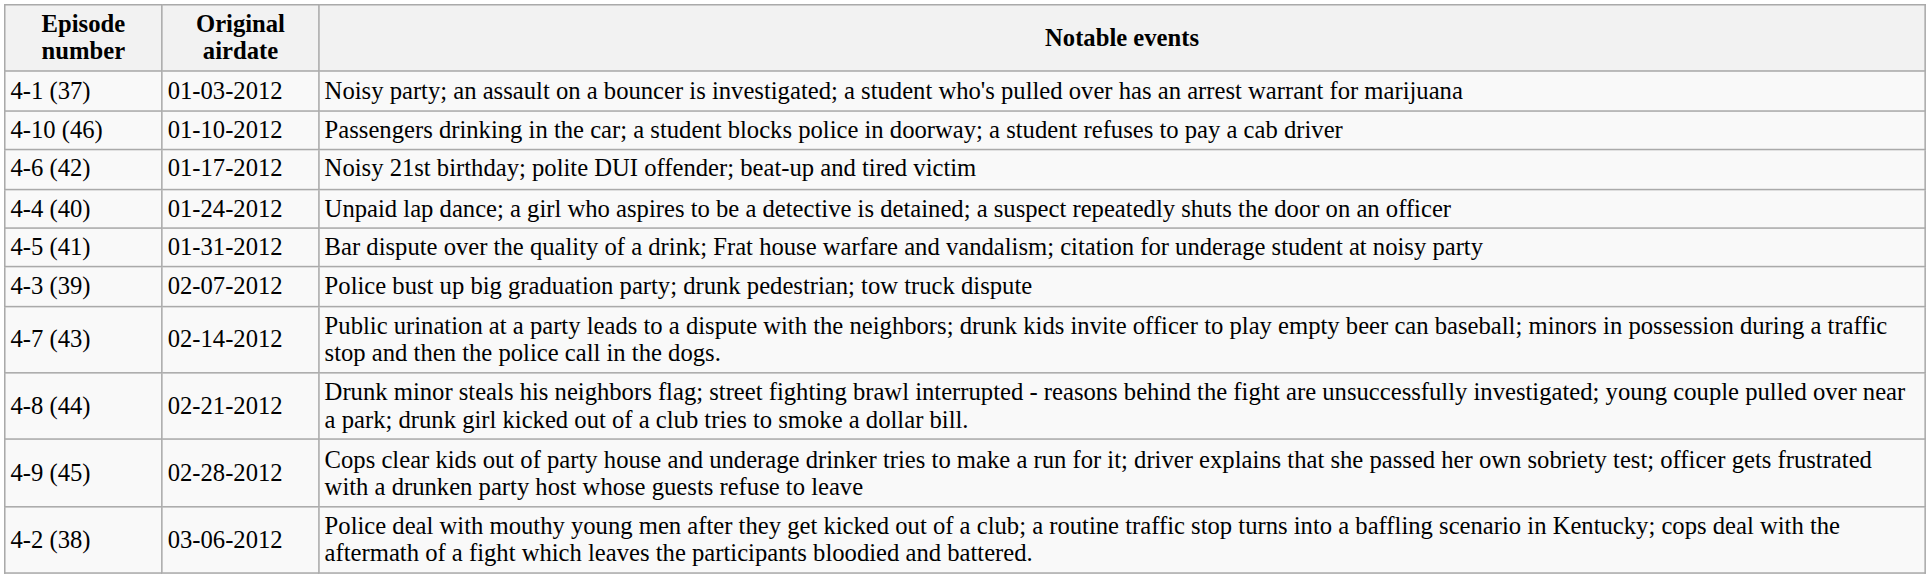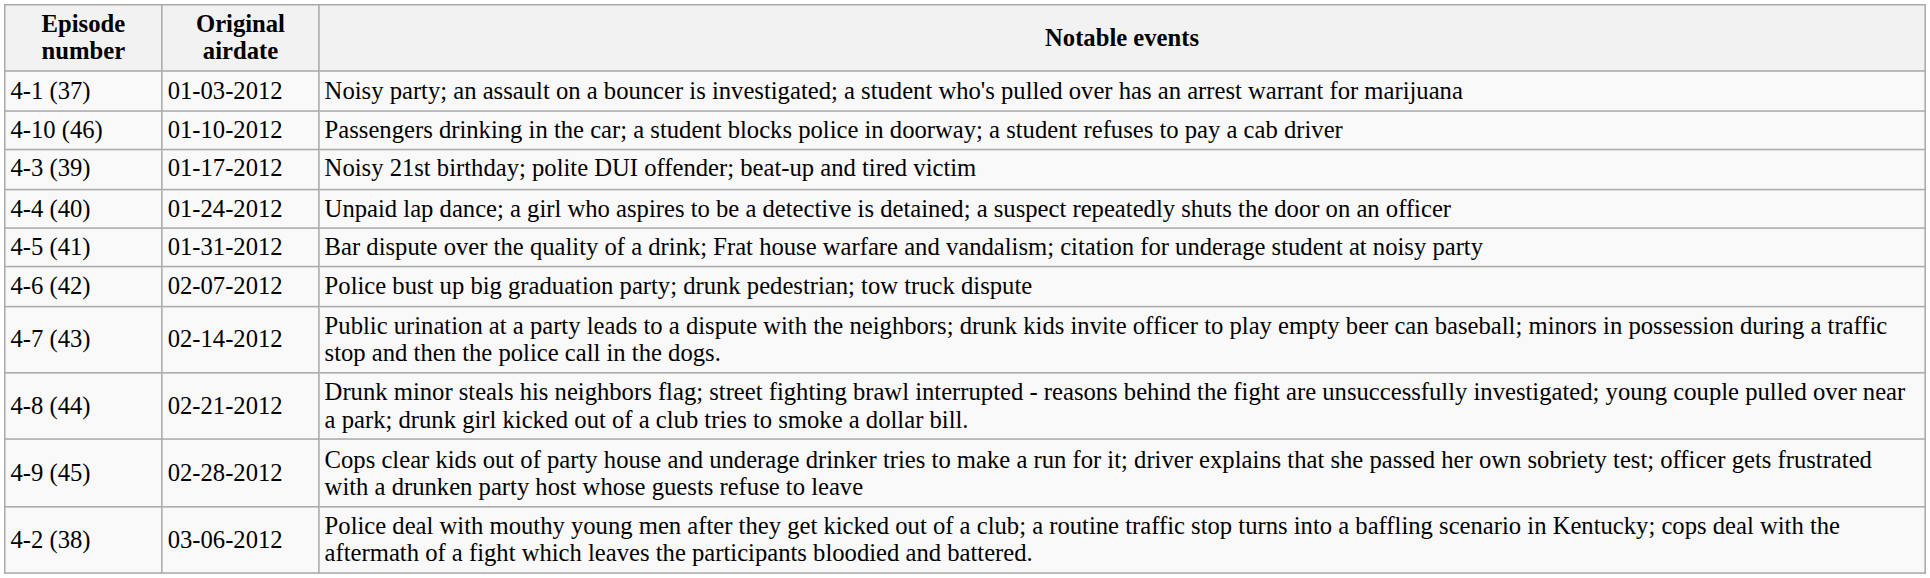(50, 168) 4-6 (42) -> (50, 168) 4-3 (39)
(50, 286) 4-3 (39) -> (50, 286) 4-6 (42)
